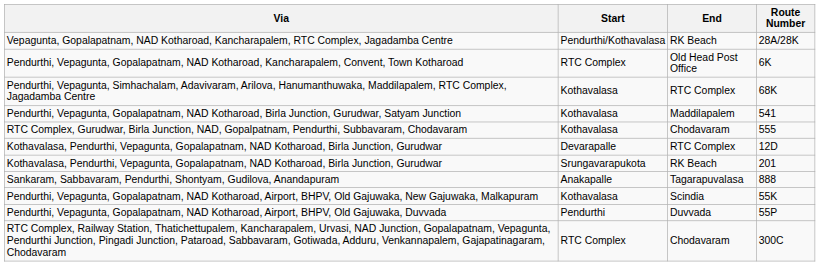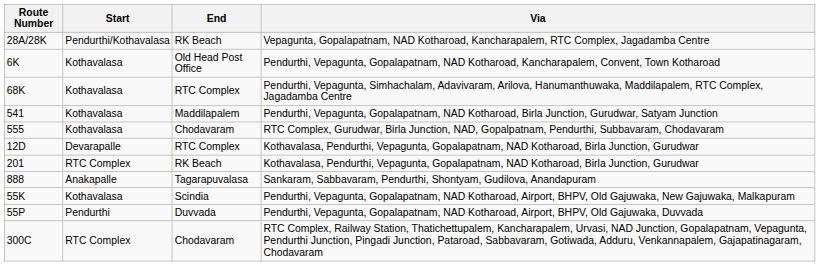columns swapped: (786, 18) <-> (281, 18)
(593, 63) RTC Complex -> (94, 63) Kothavalasa
(603, 163) Srungavarapukota -> (98, 163) RTC Complex
